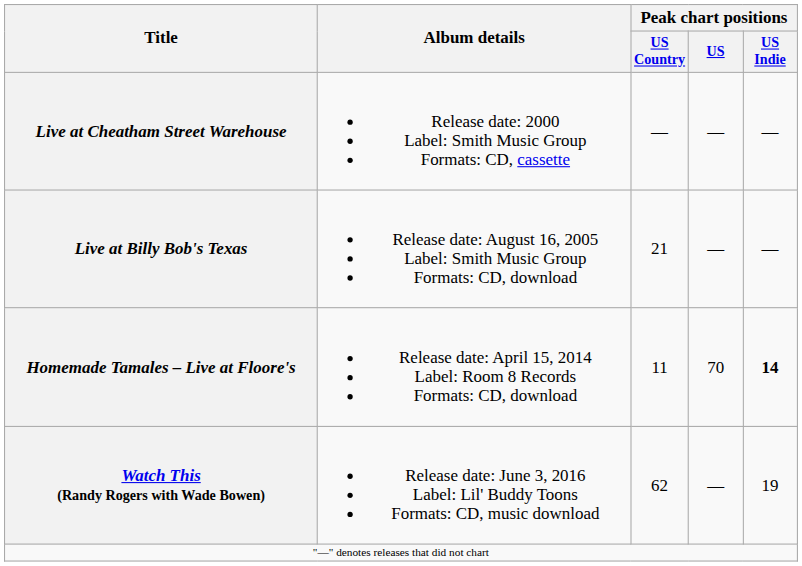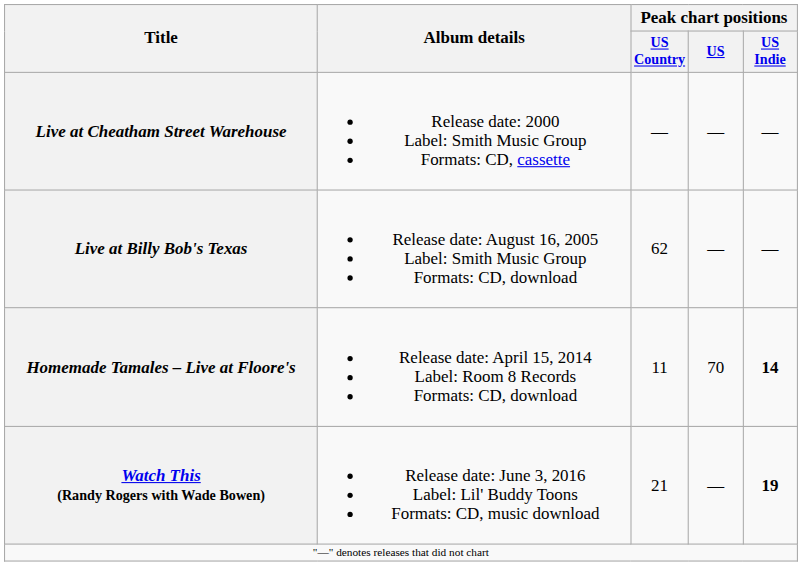(660, 249) 21 -> (660, 249) 62
(660, 485) 62 -> (660, 485) 21
(770, 485) normal -> (770, 485) bold
